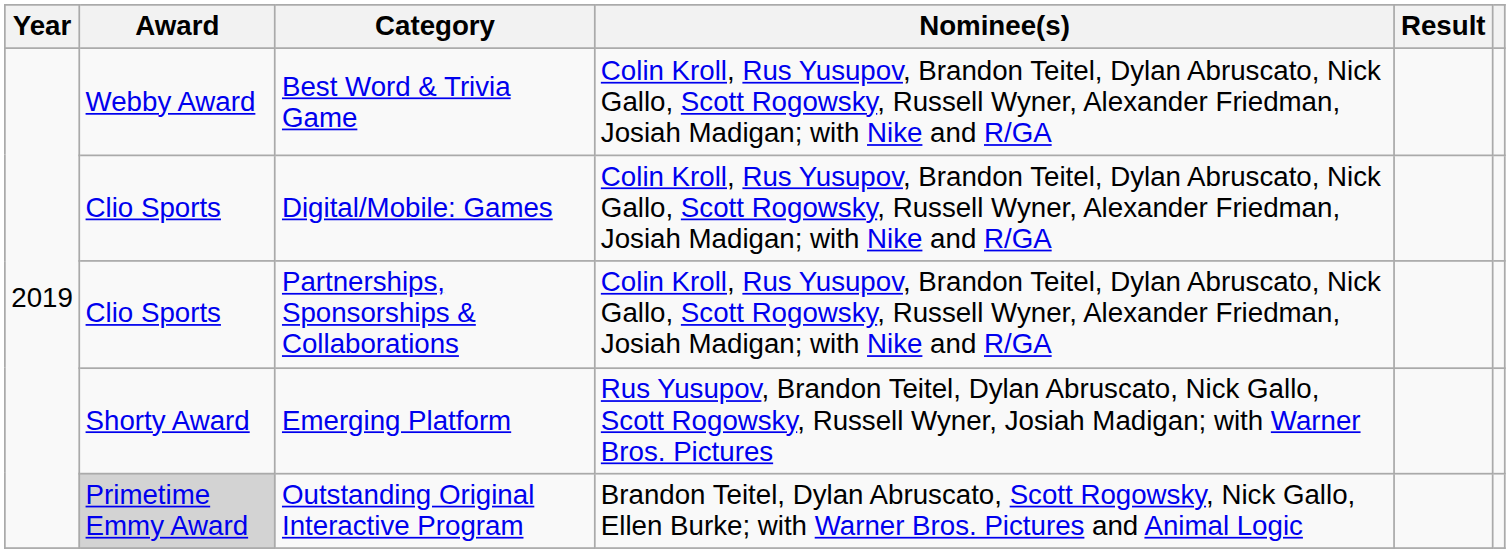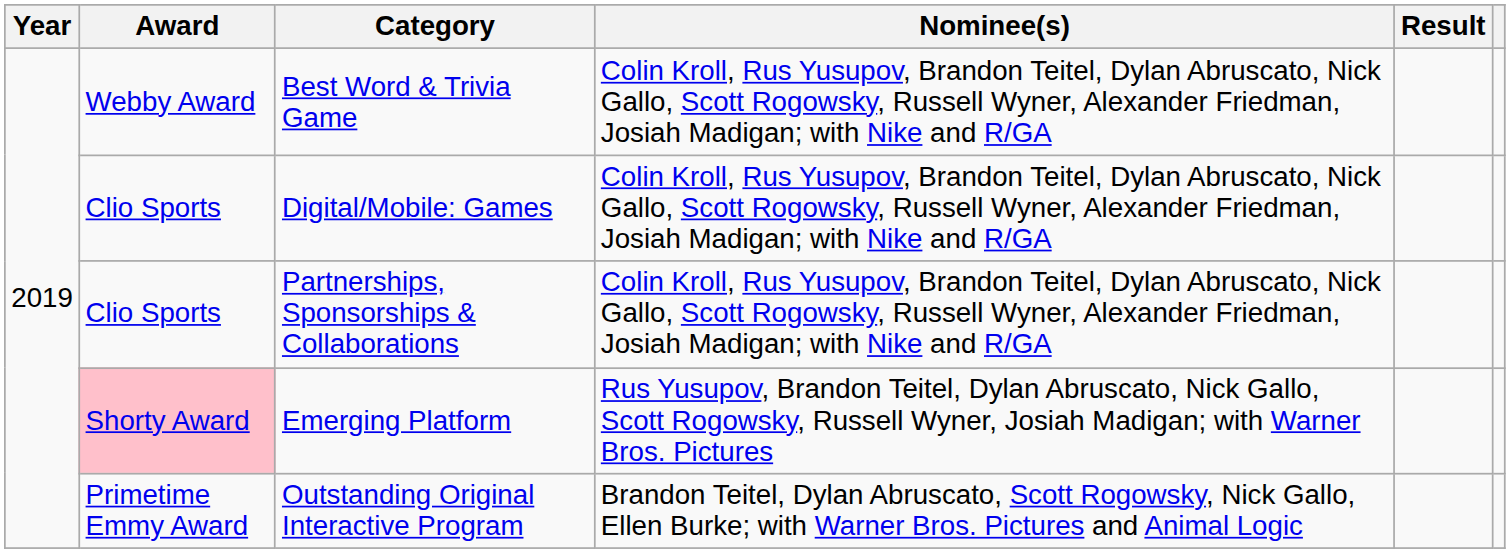(168, 420) no background -> (168, 420) pink background
(167, 510) lightgrey background -> (167, 510) no background
